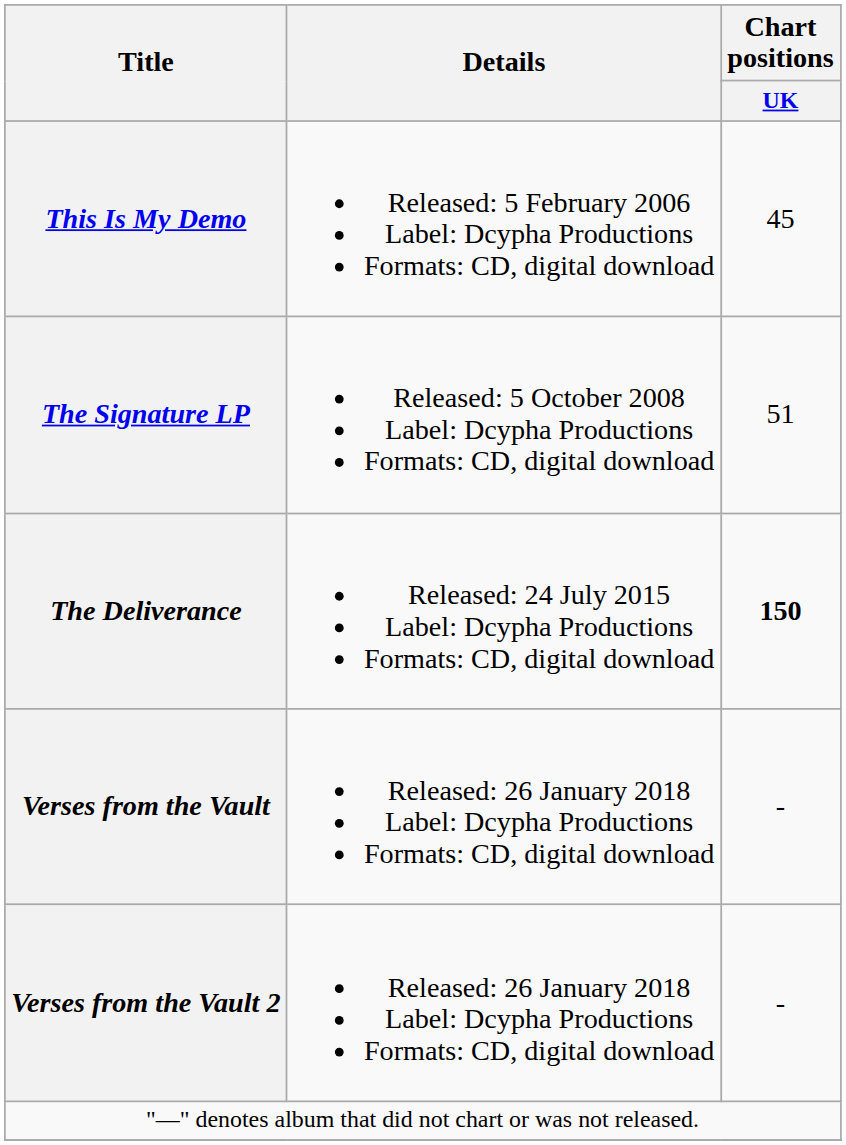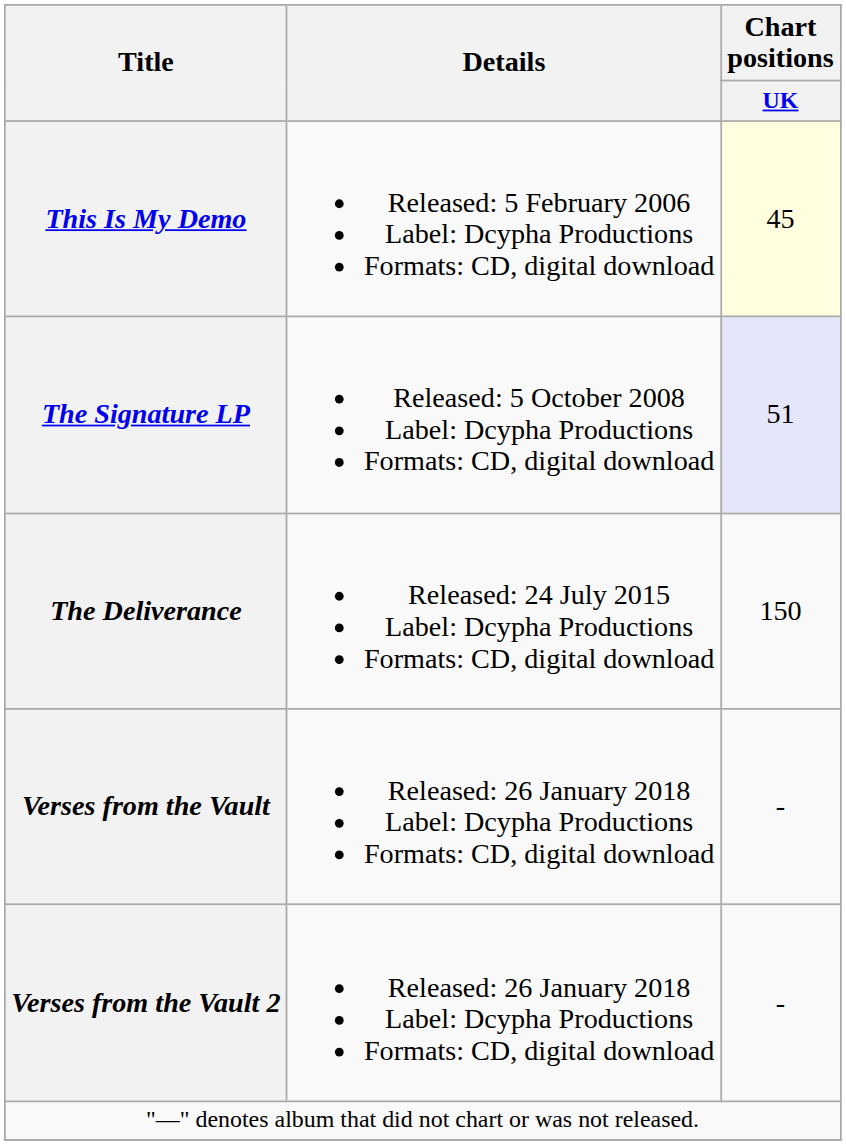(781, 218) no background -> (781, 218) lightyellow background
(781, 414) no background -> (781, 414) lavender background
(781, 610) bold -> (781, 610) normal
